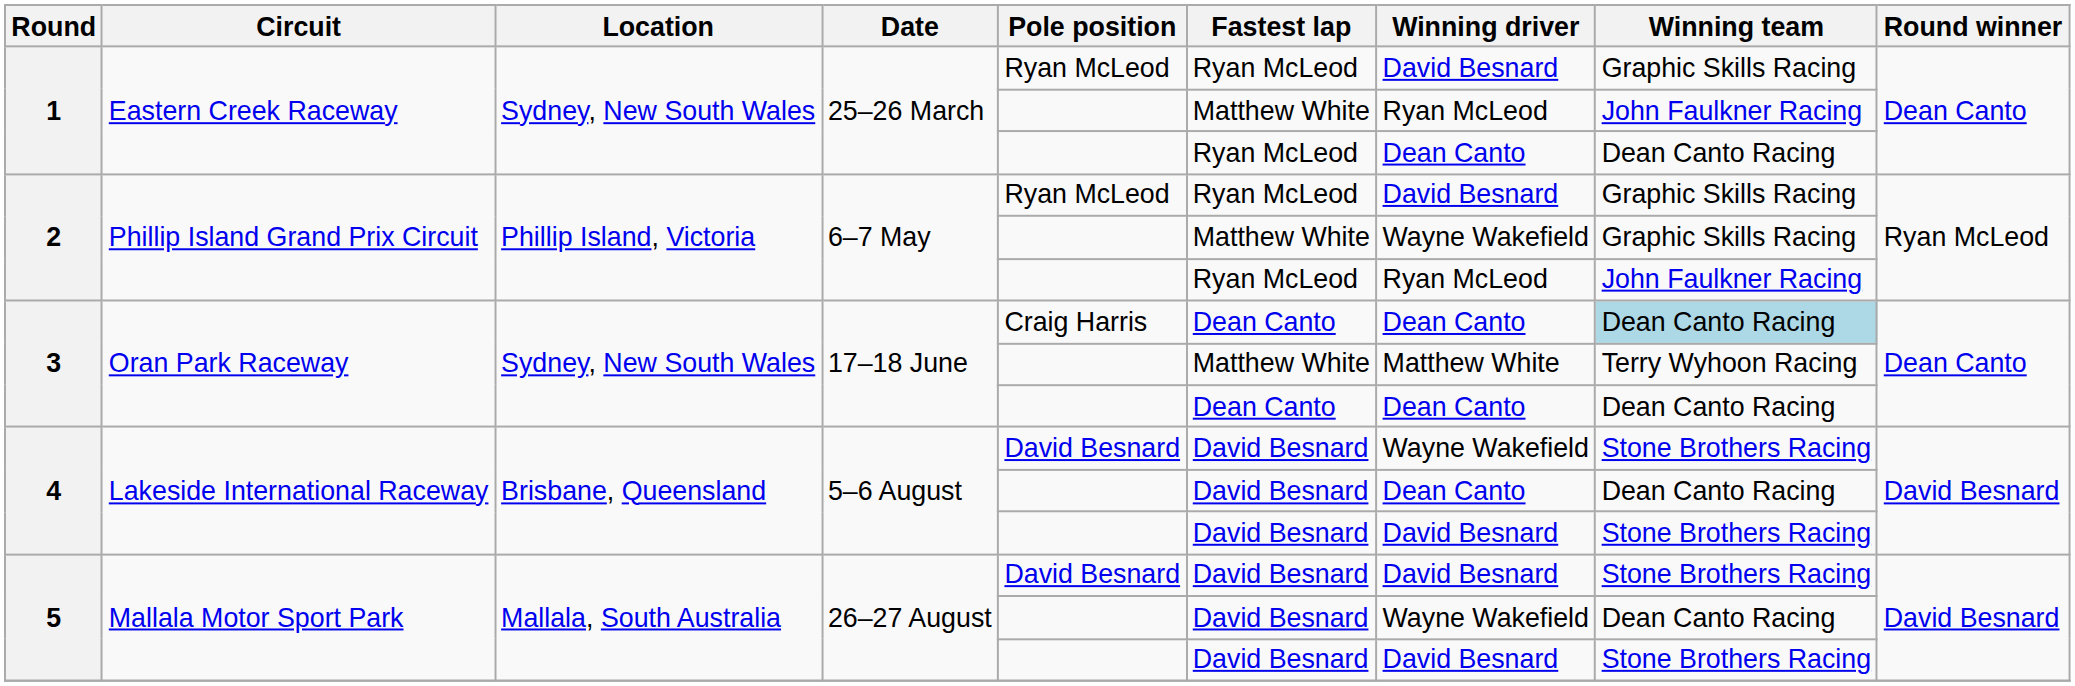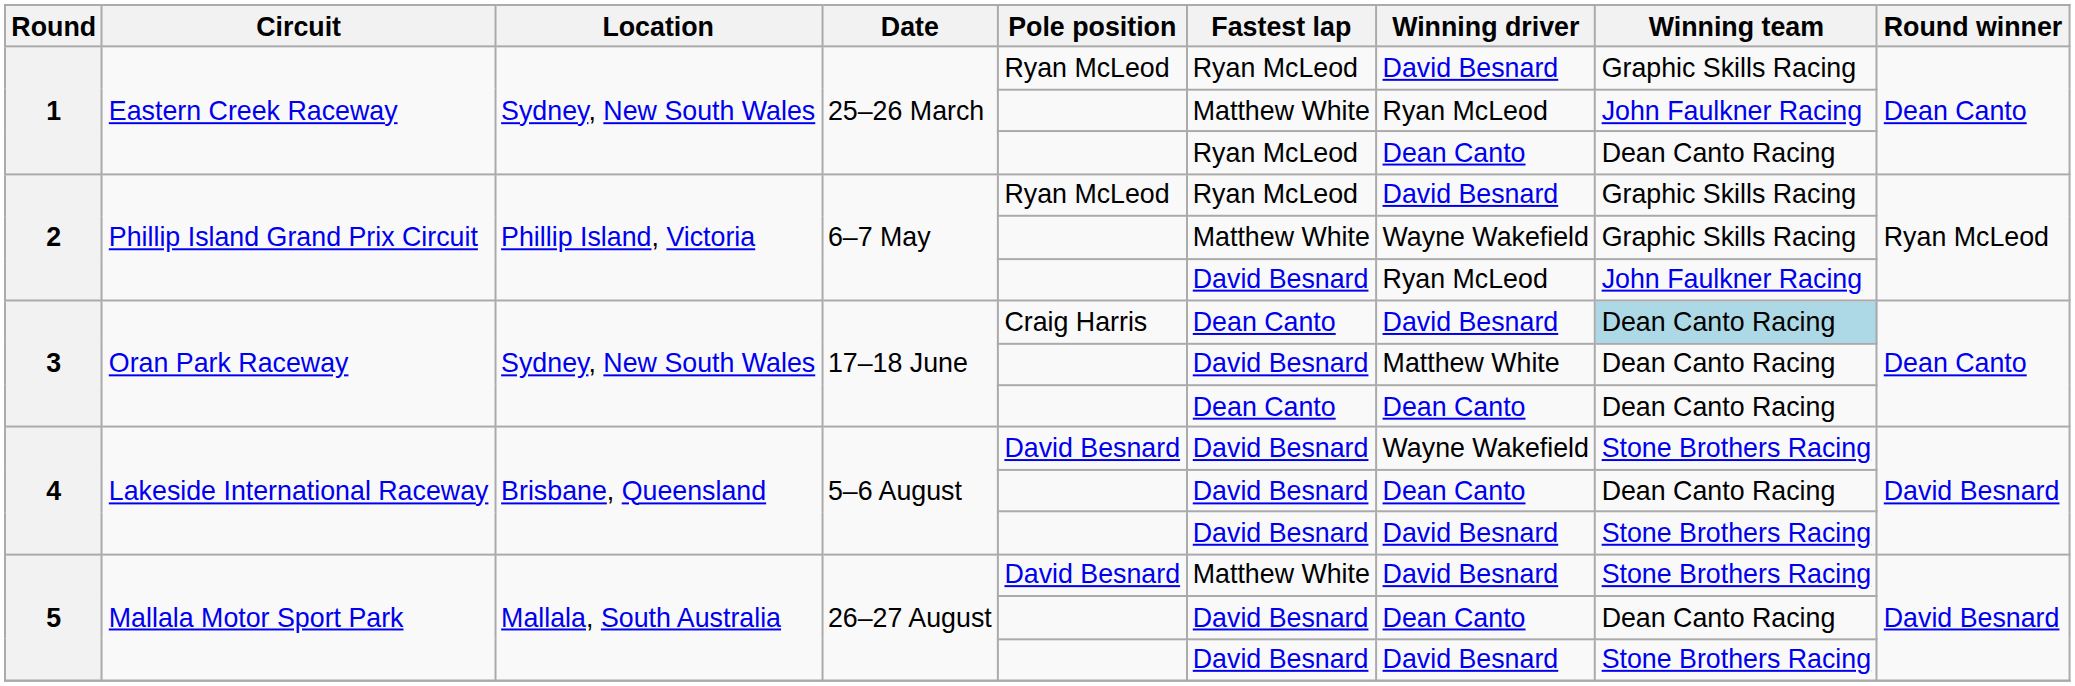(1275, 279) Ryan McLeod -> (1281, 279) David Besnard
(1454, 321) Dean Canto -> (1470, 321) David Besnard
(1281, 364) Matthew White -> (1281, 364) David Besnard
(1730, 364) Terry Wyhoon Racing -> (1719, 364) Dean Canto Racing
(1281, 575) David Besnard -> (1281, 575) Matthew White
(1486, 617) Wayne Wakefield -> (1454, 617) Dean Canto
